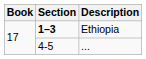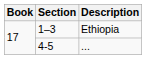(47, 29) bold -> (47, 29) normal
